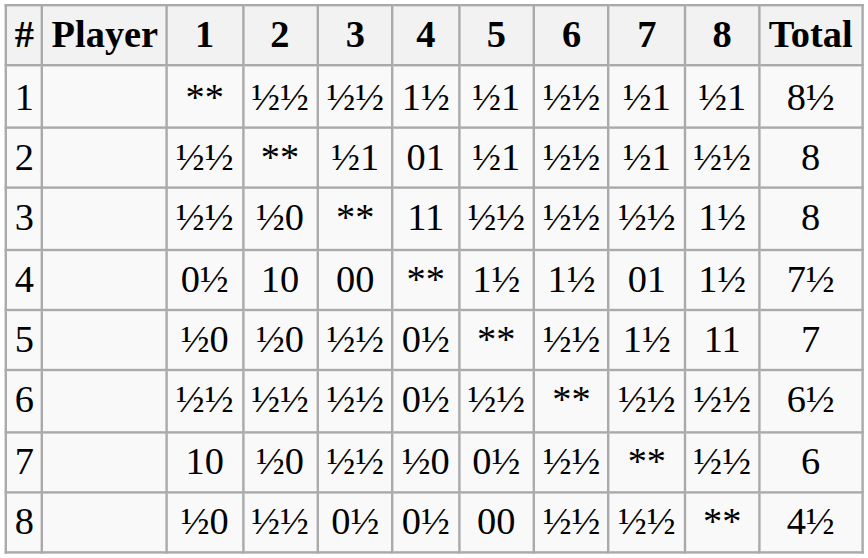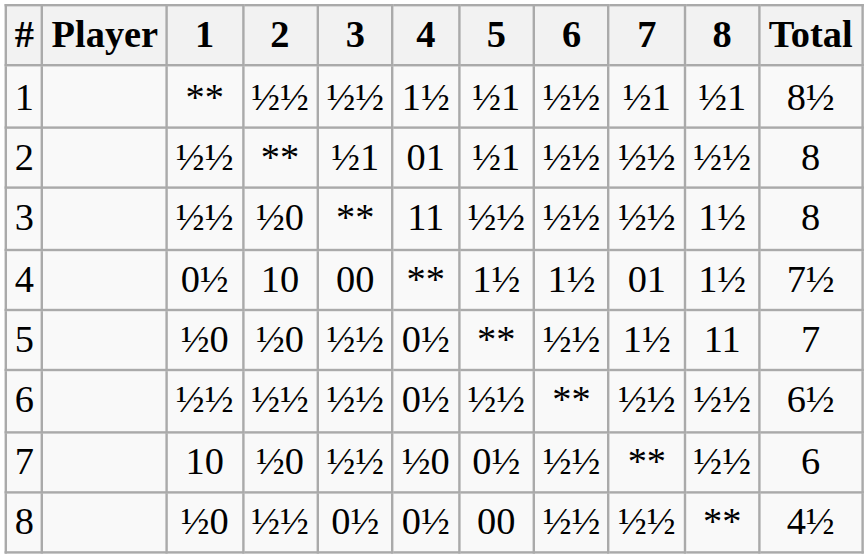(647, 156) ½1 -> (647, 156) ½½
